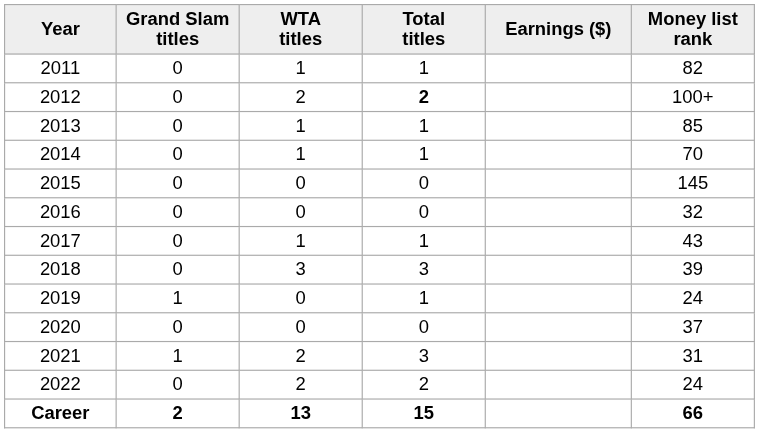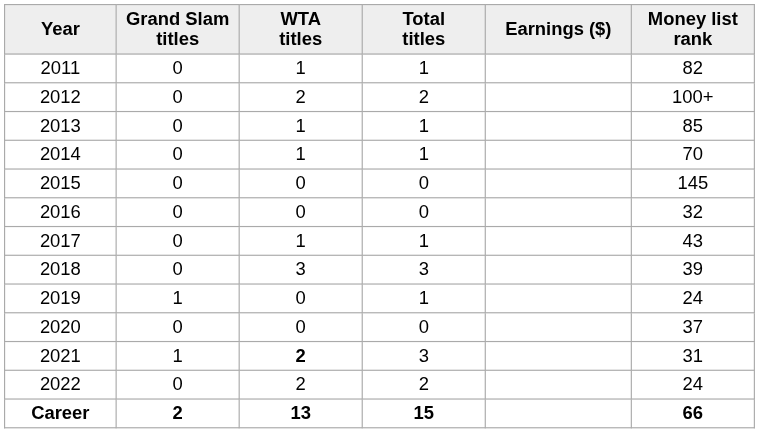(424, 97) bold -> (424, 97) normal
(301, 355) normal -> (301, 355) bold
